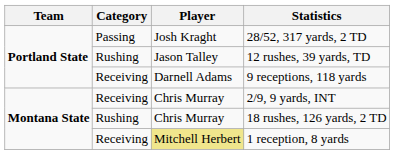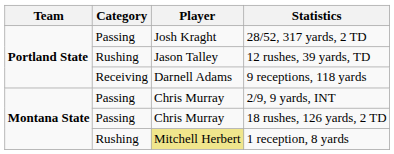(122, 97) Receiving -> (115, 97) Passing
(117, 118) Rushing -> (115, 118) Passing
(122, 139) Receiving -> (117, 139) Rushing
